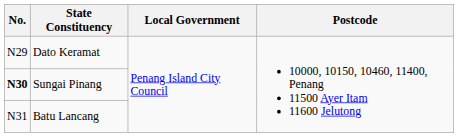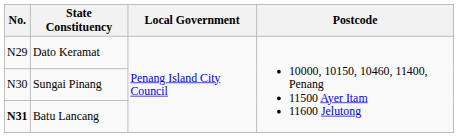(17, 84) bold -> (17, 84) normal
(17, 116) normal -> (17, 116) bold
